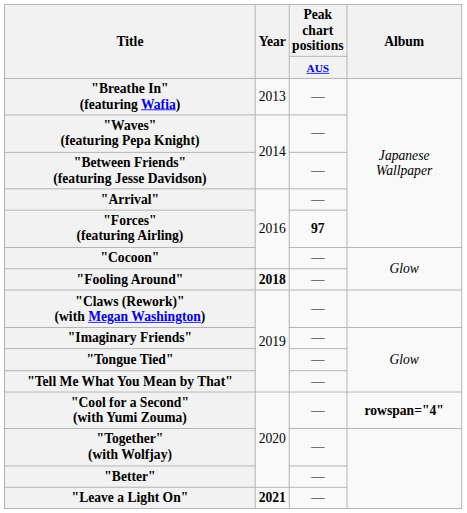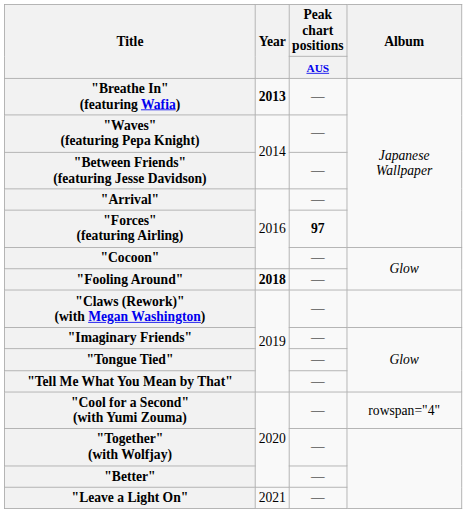(272, 96) normal -> (272, 96) bold
(404, 410) bold -> (404, 410) normal
(272, 498) bold -> (272, 498) normal
